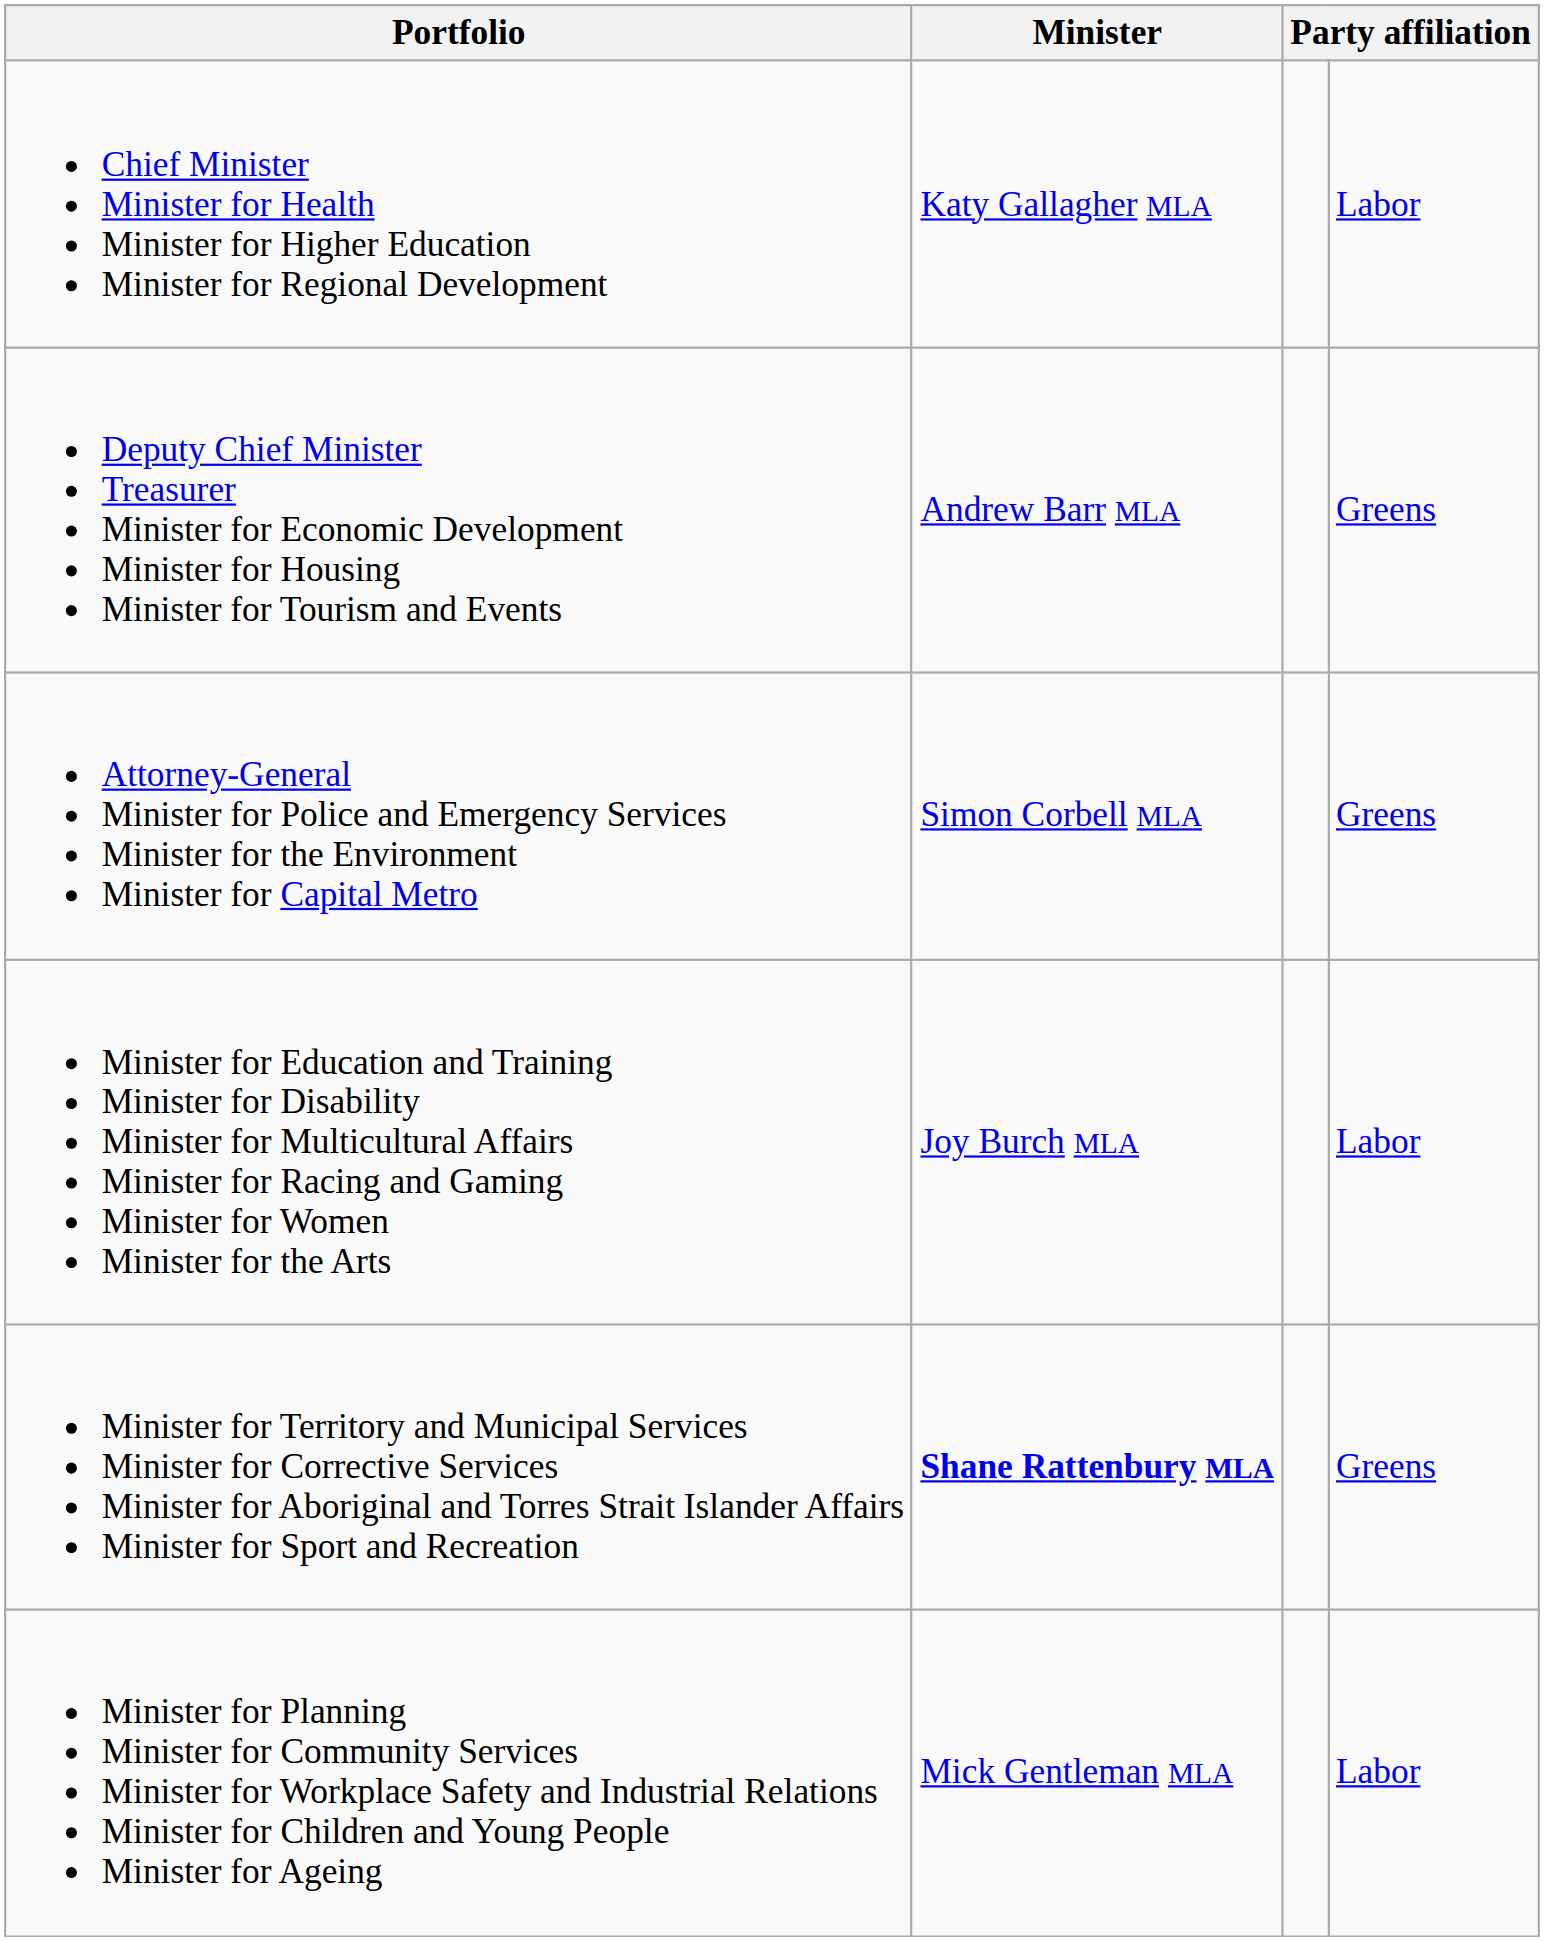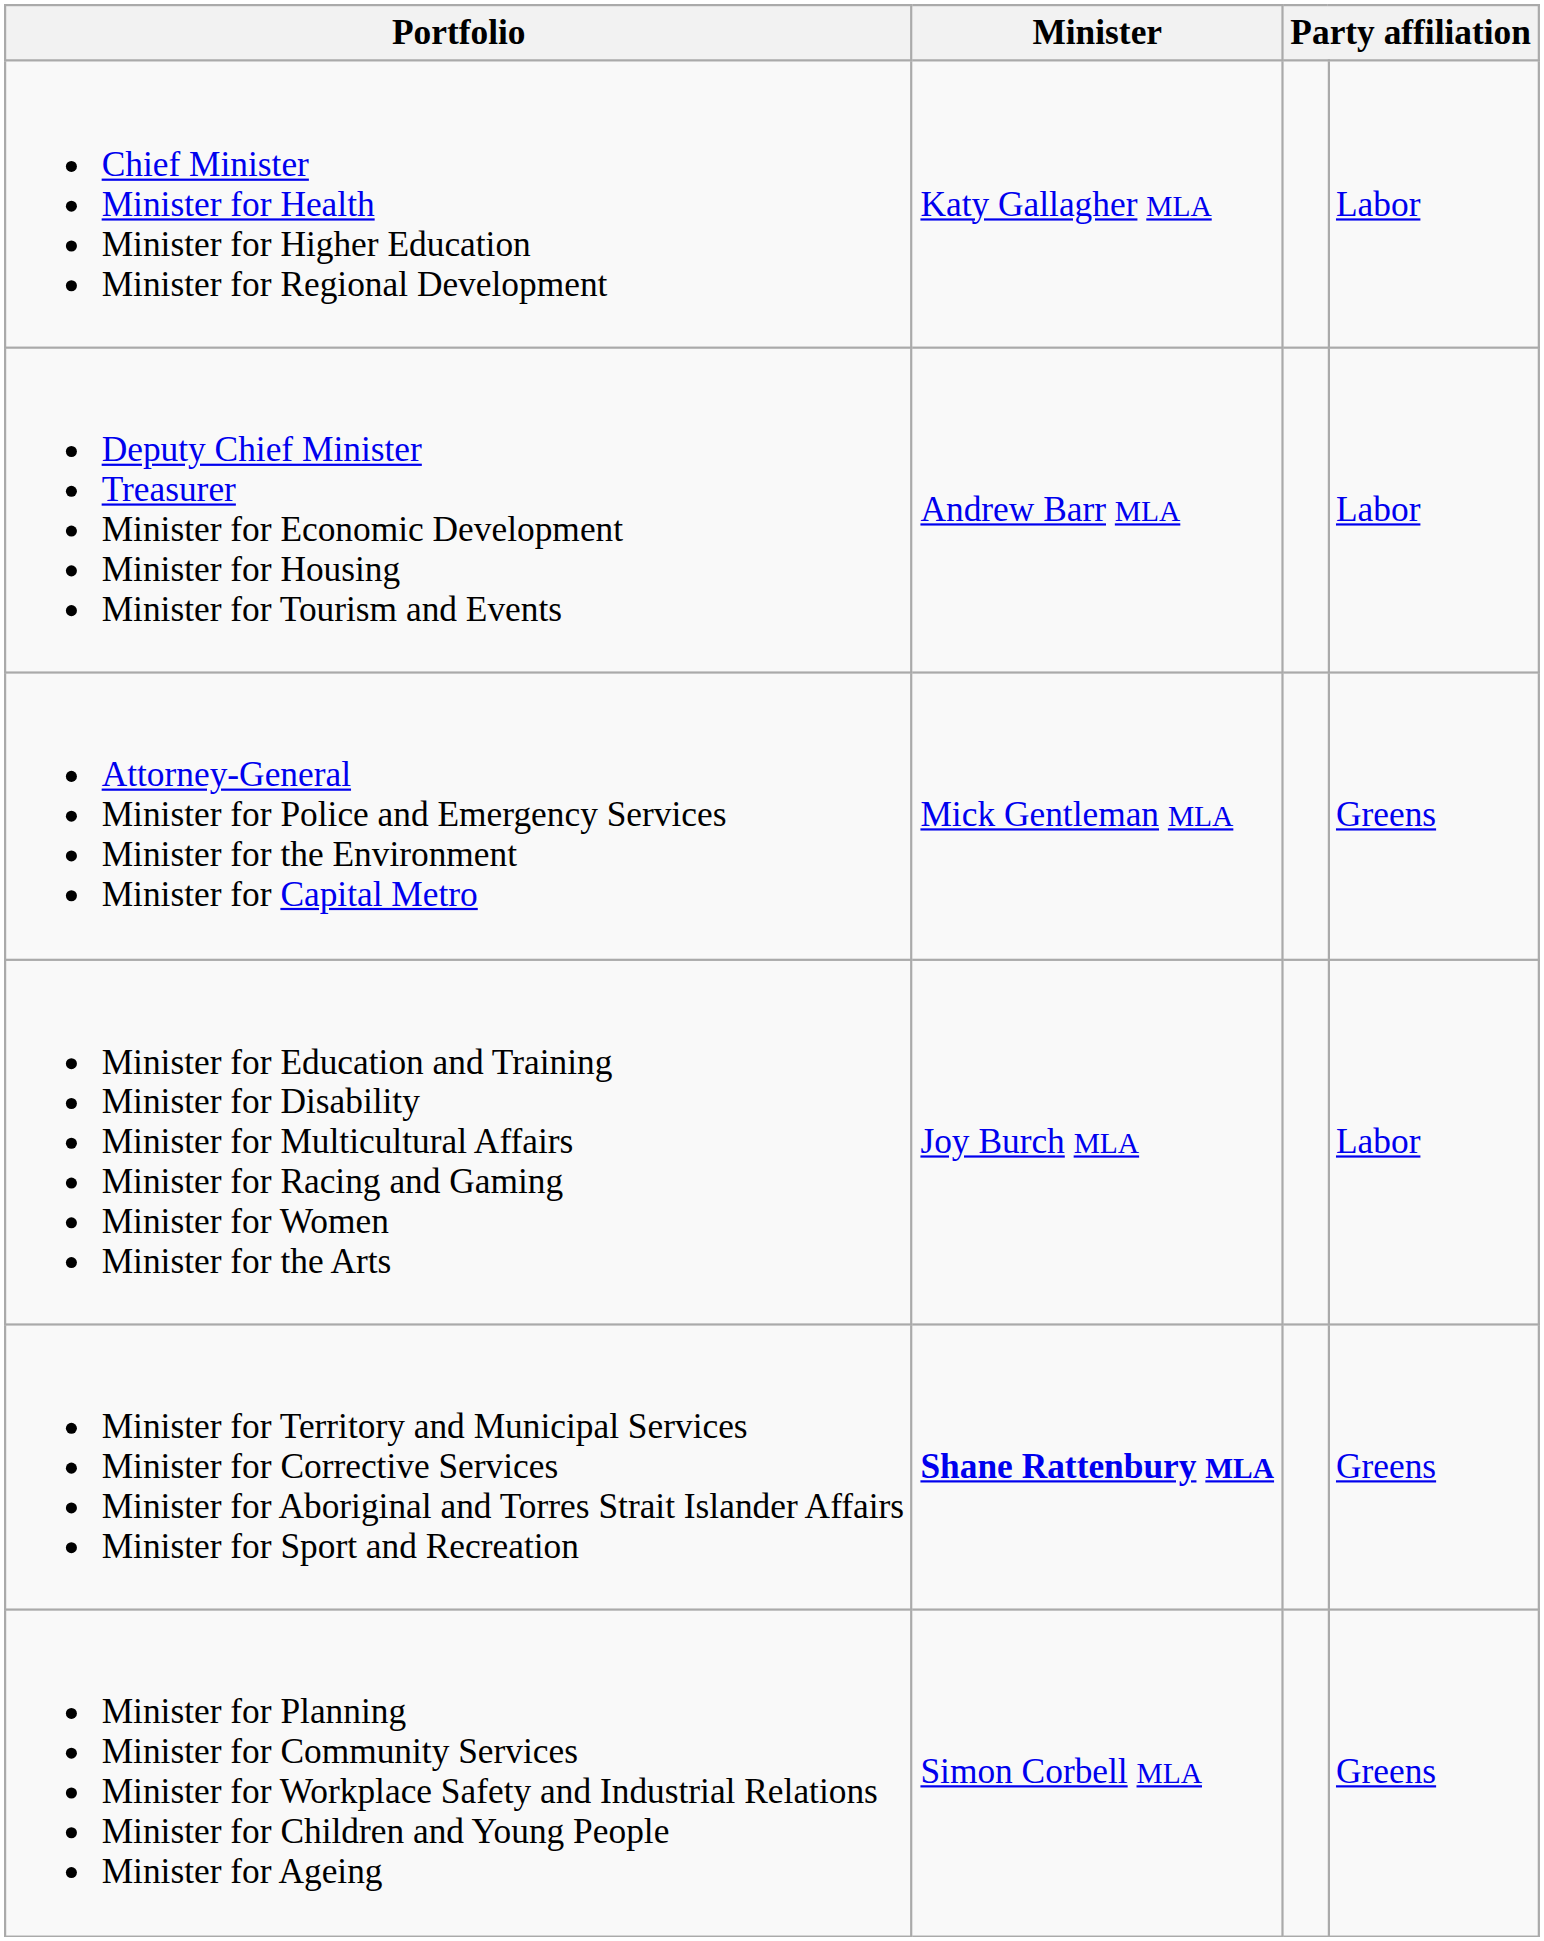(1386, 509) Greens -> (1378, 509) Labor
(1061, 815) Simon Corbell MLA -> (1077, 815) Mick Gentleman MLA
(1077, 1772) Mick Gentleman MLA -> (1061, 1772) Simon Corbell MLA
(1378, 1772) Labor -> (1386, 1772) Greens
